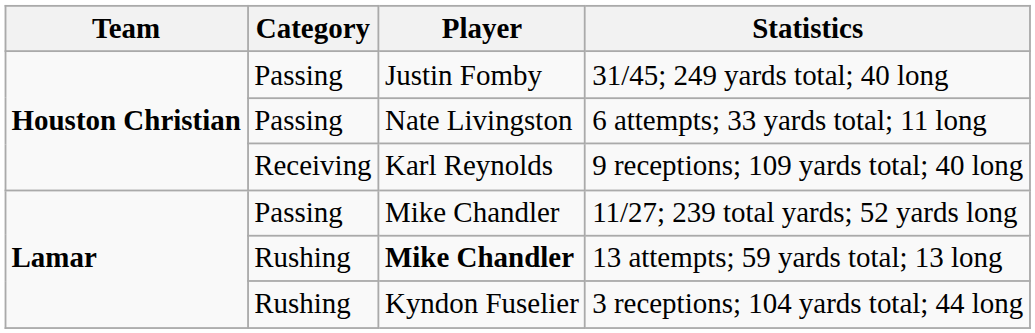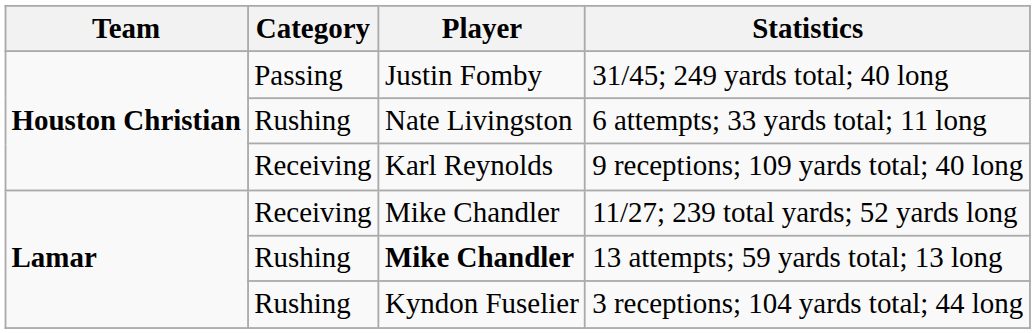(298, 120) Passing -> (302, 120) Rushing
(298, 212) Passing -> (313, 212) Receiving
